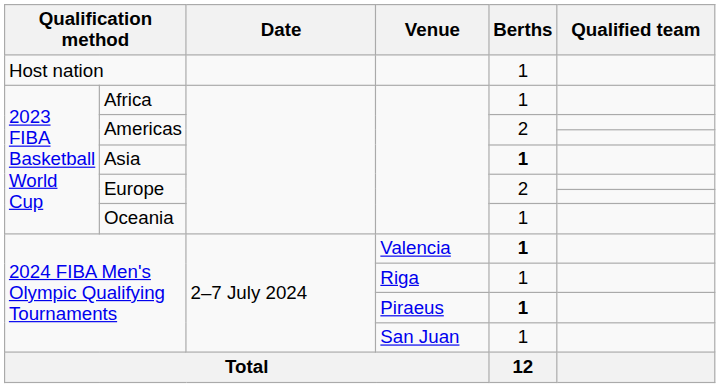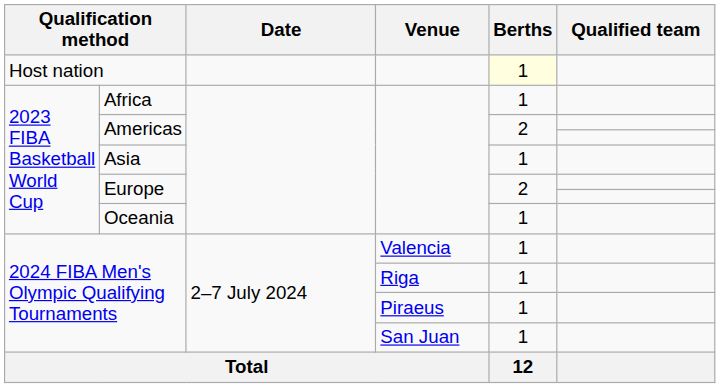(523, 70) no background -> (523, 70) lightyellow background
(523, 159) bold -> (523, 159) normal
(523, 248) bold -> (523, 248) normal
(523, 307) bold -> (523, 307) normal
